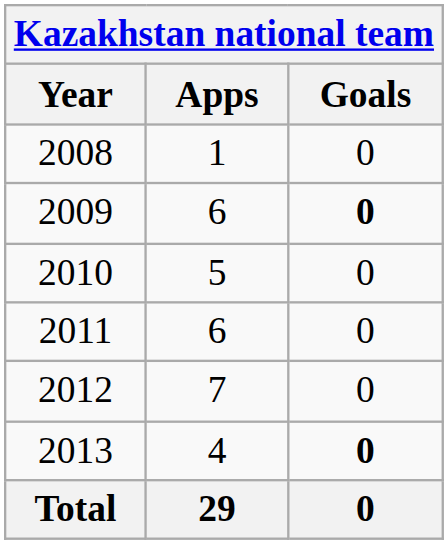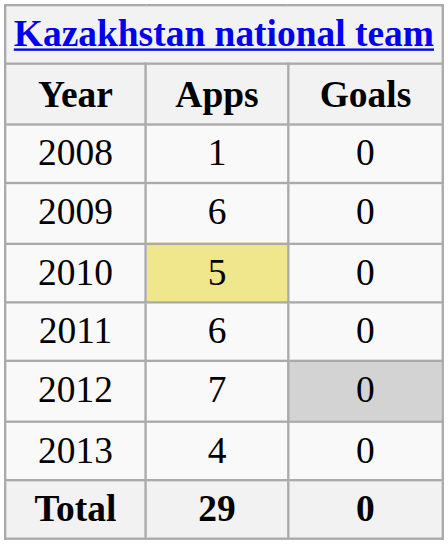(365, 212) bold -> (365, 212) normal
(217, 271) no background -> (217, 271) khaki background
(365, 390) no background -> (365, 390) lightgrey background
(365, 449) bold -> (365, 449) normal
